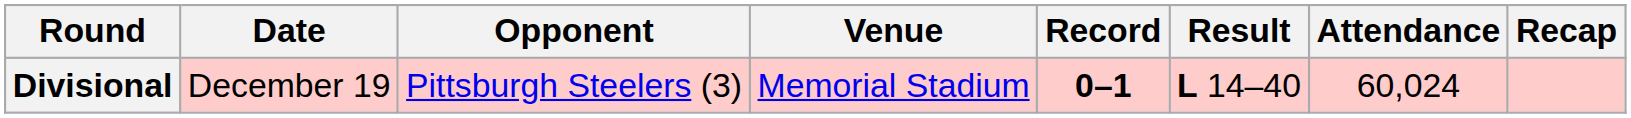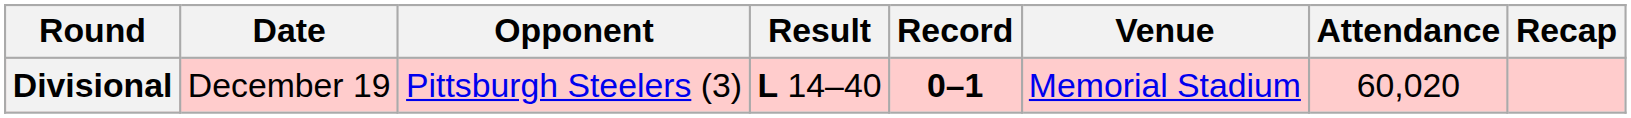columns swapped: (1239, 31) <-> (894, 31)
(1408, 84) 60,024 -> (1408, 84) 60,020
